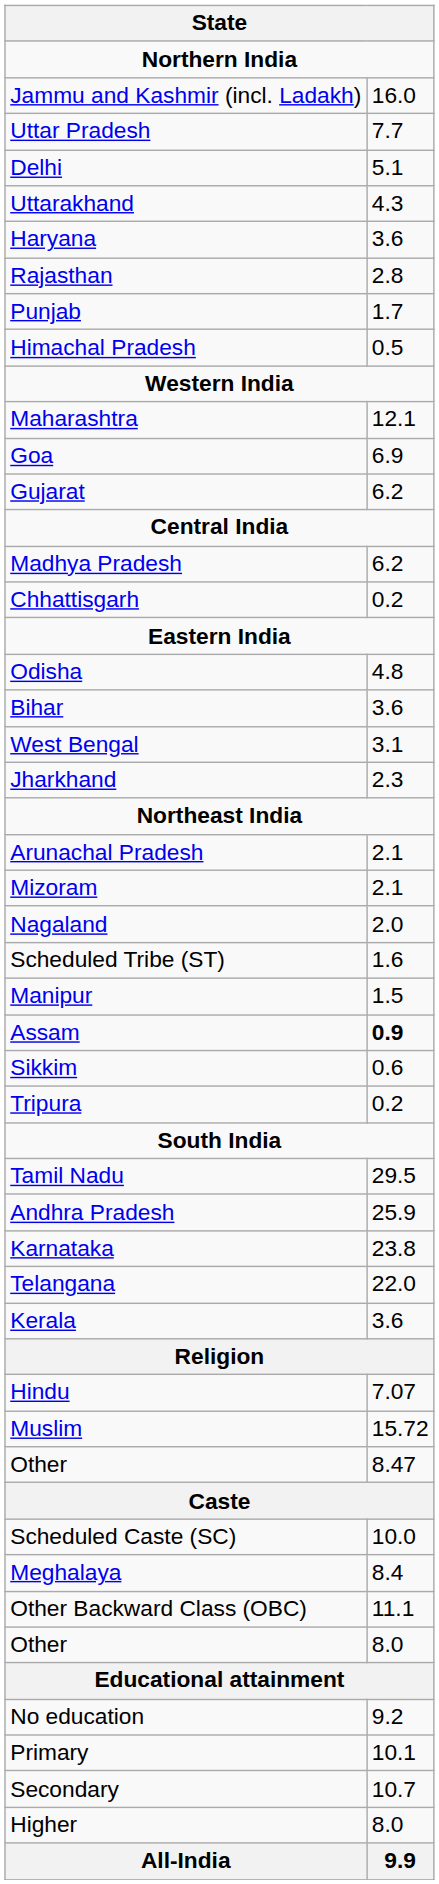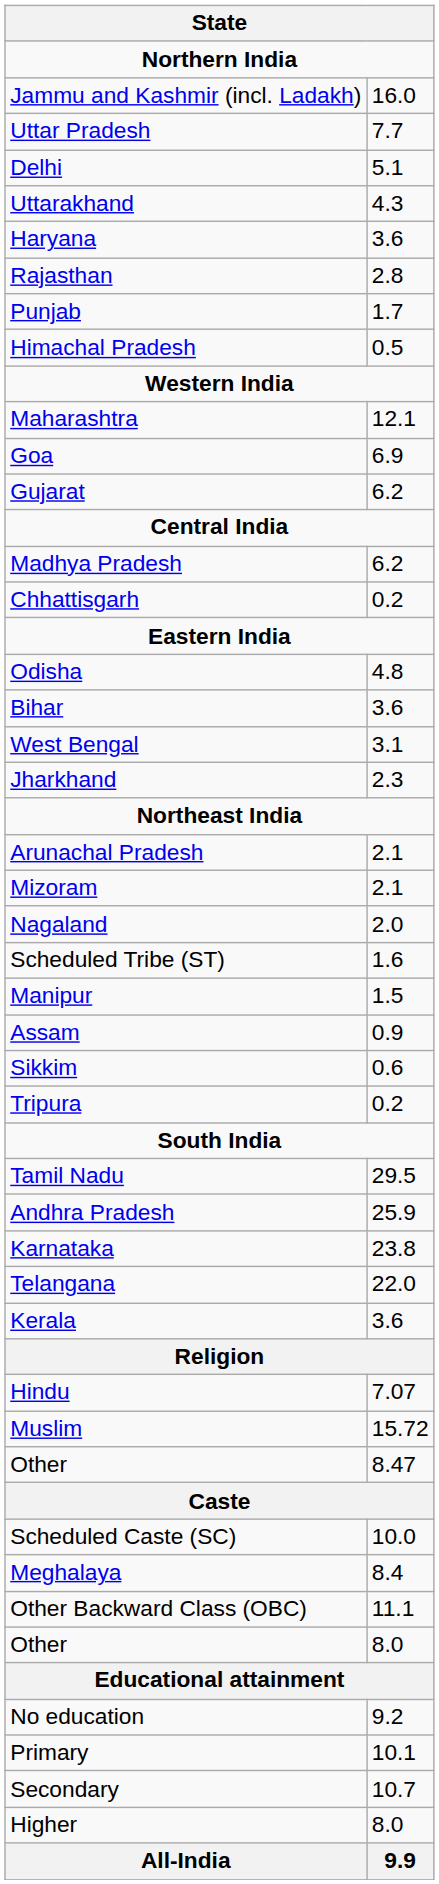(388, 1032) bold -> (388, 1032) normal
